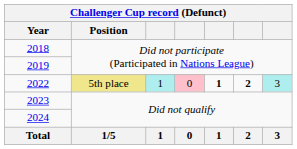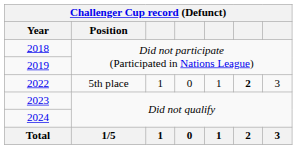(109, 83) khaki background -> (109, 83) no background
(160, 83) paleturquoise background -> (160, 83) no background
(189, 83) pink background -> (189, 83) no background
(219, 83) bold -> (219, 83) normal
(277, 83) paleturquoise background -> (277, 83) no background
